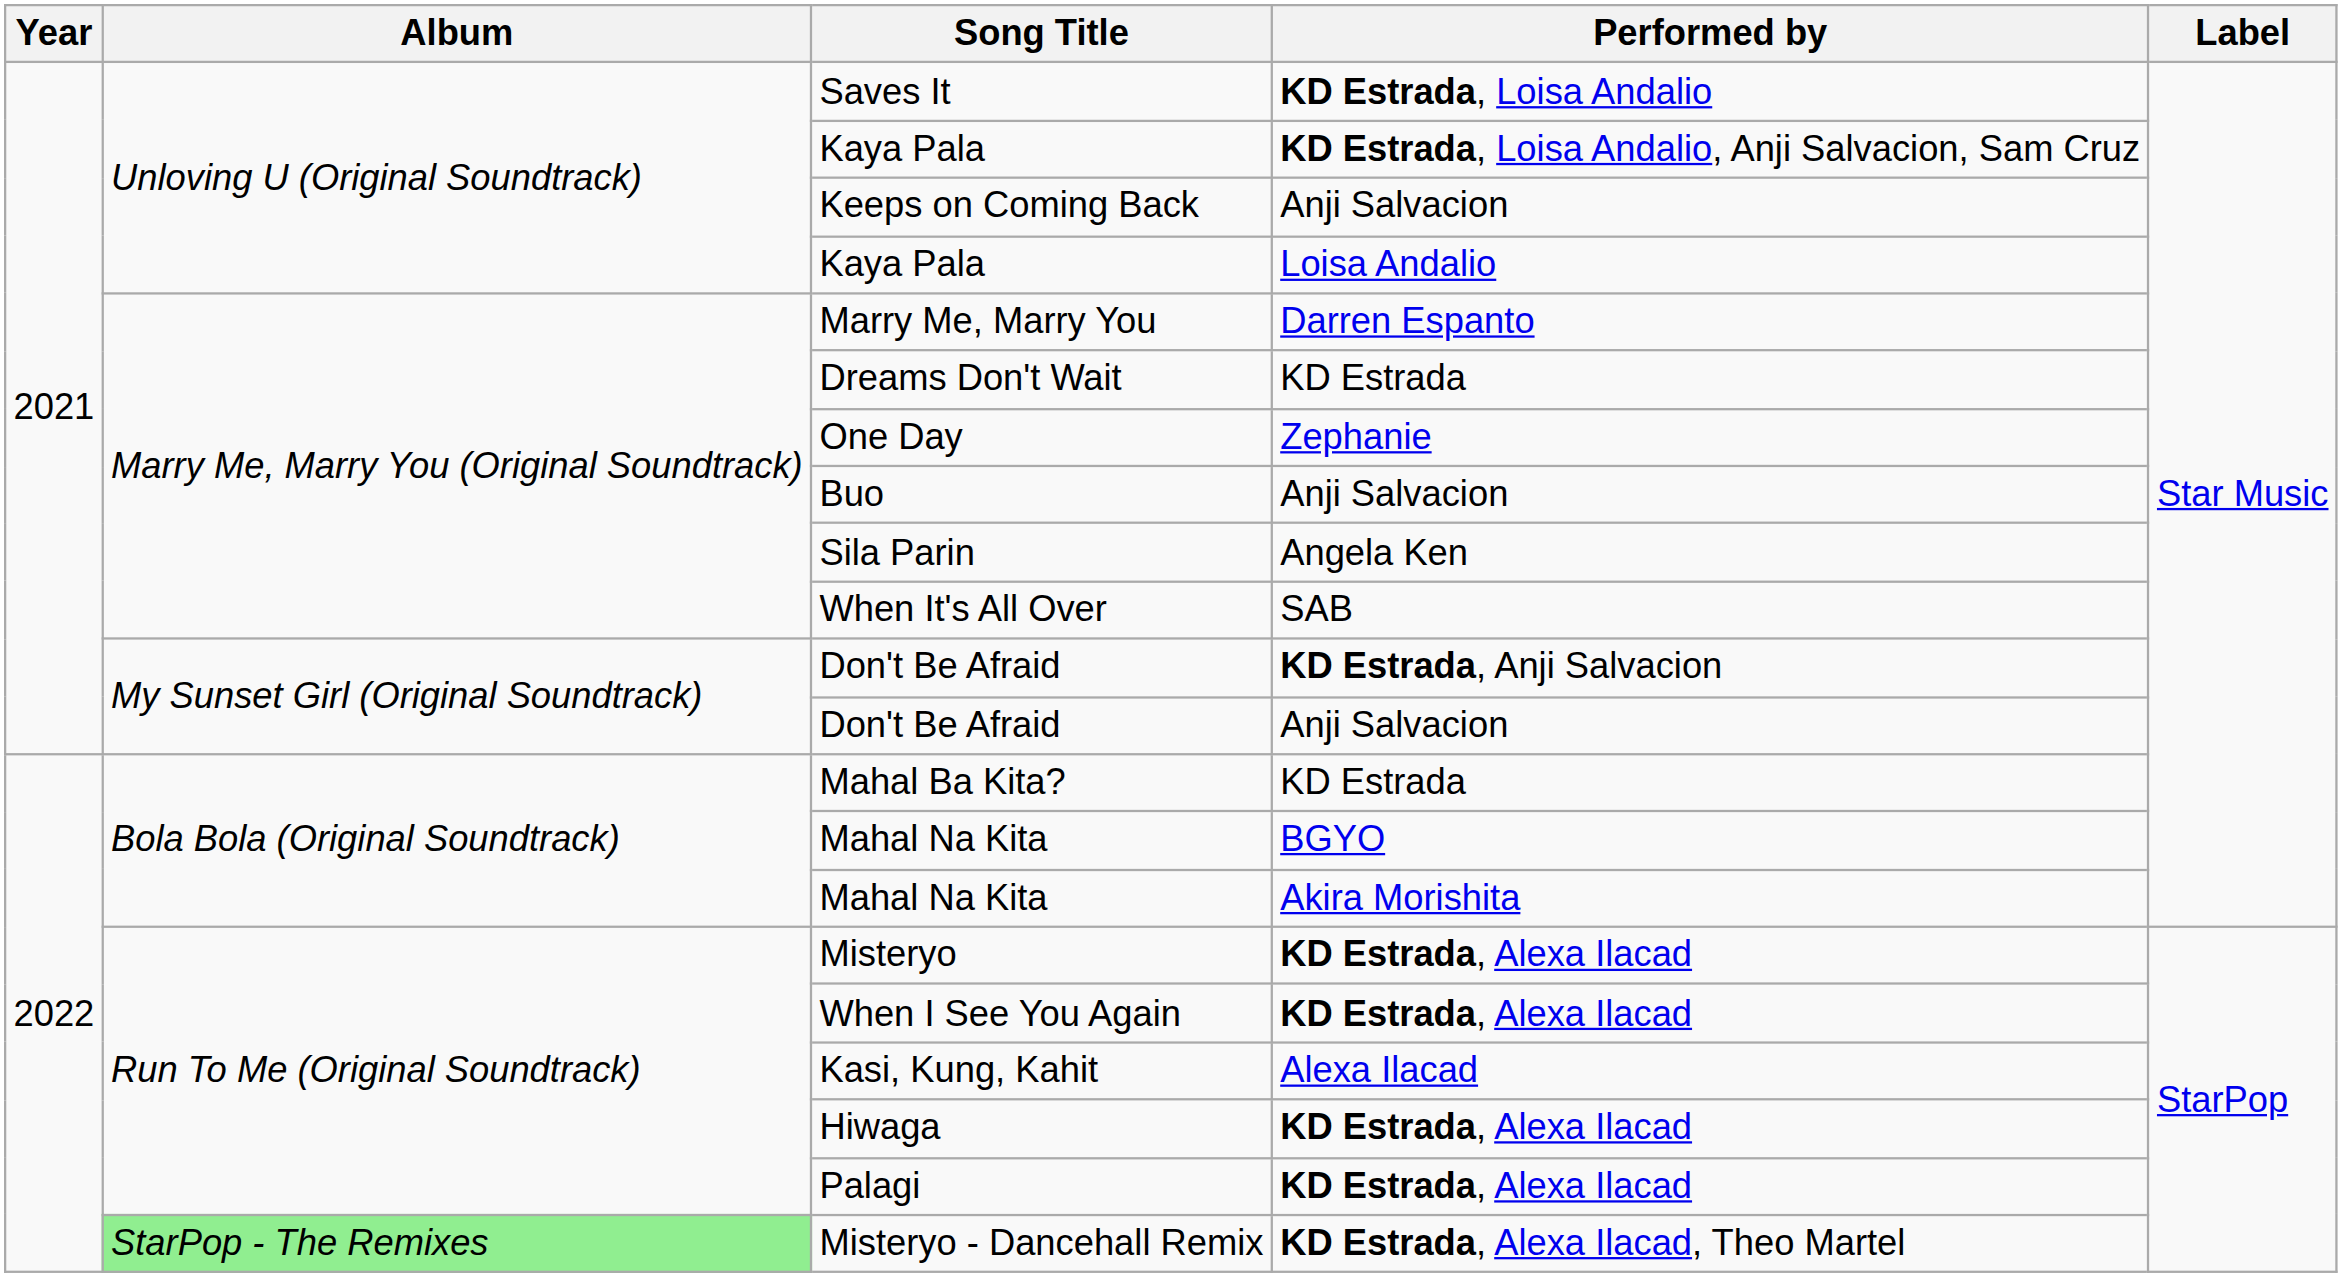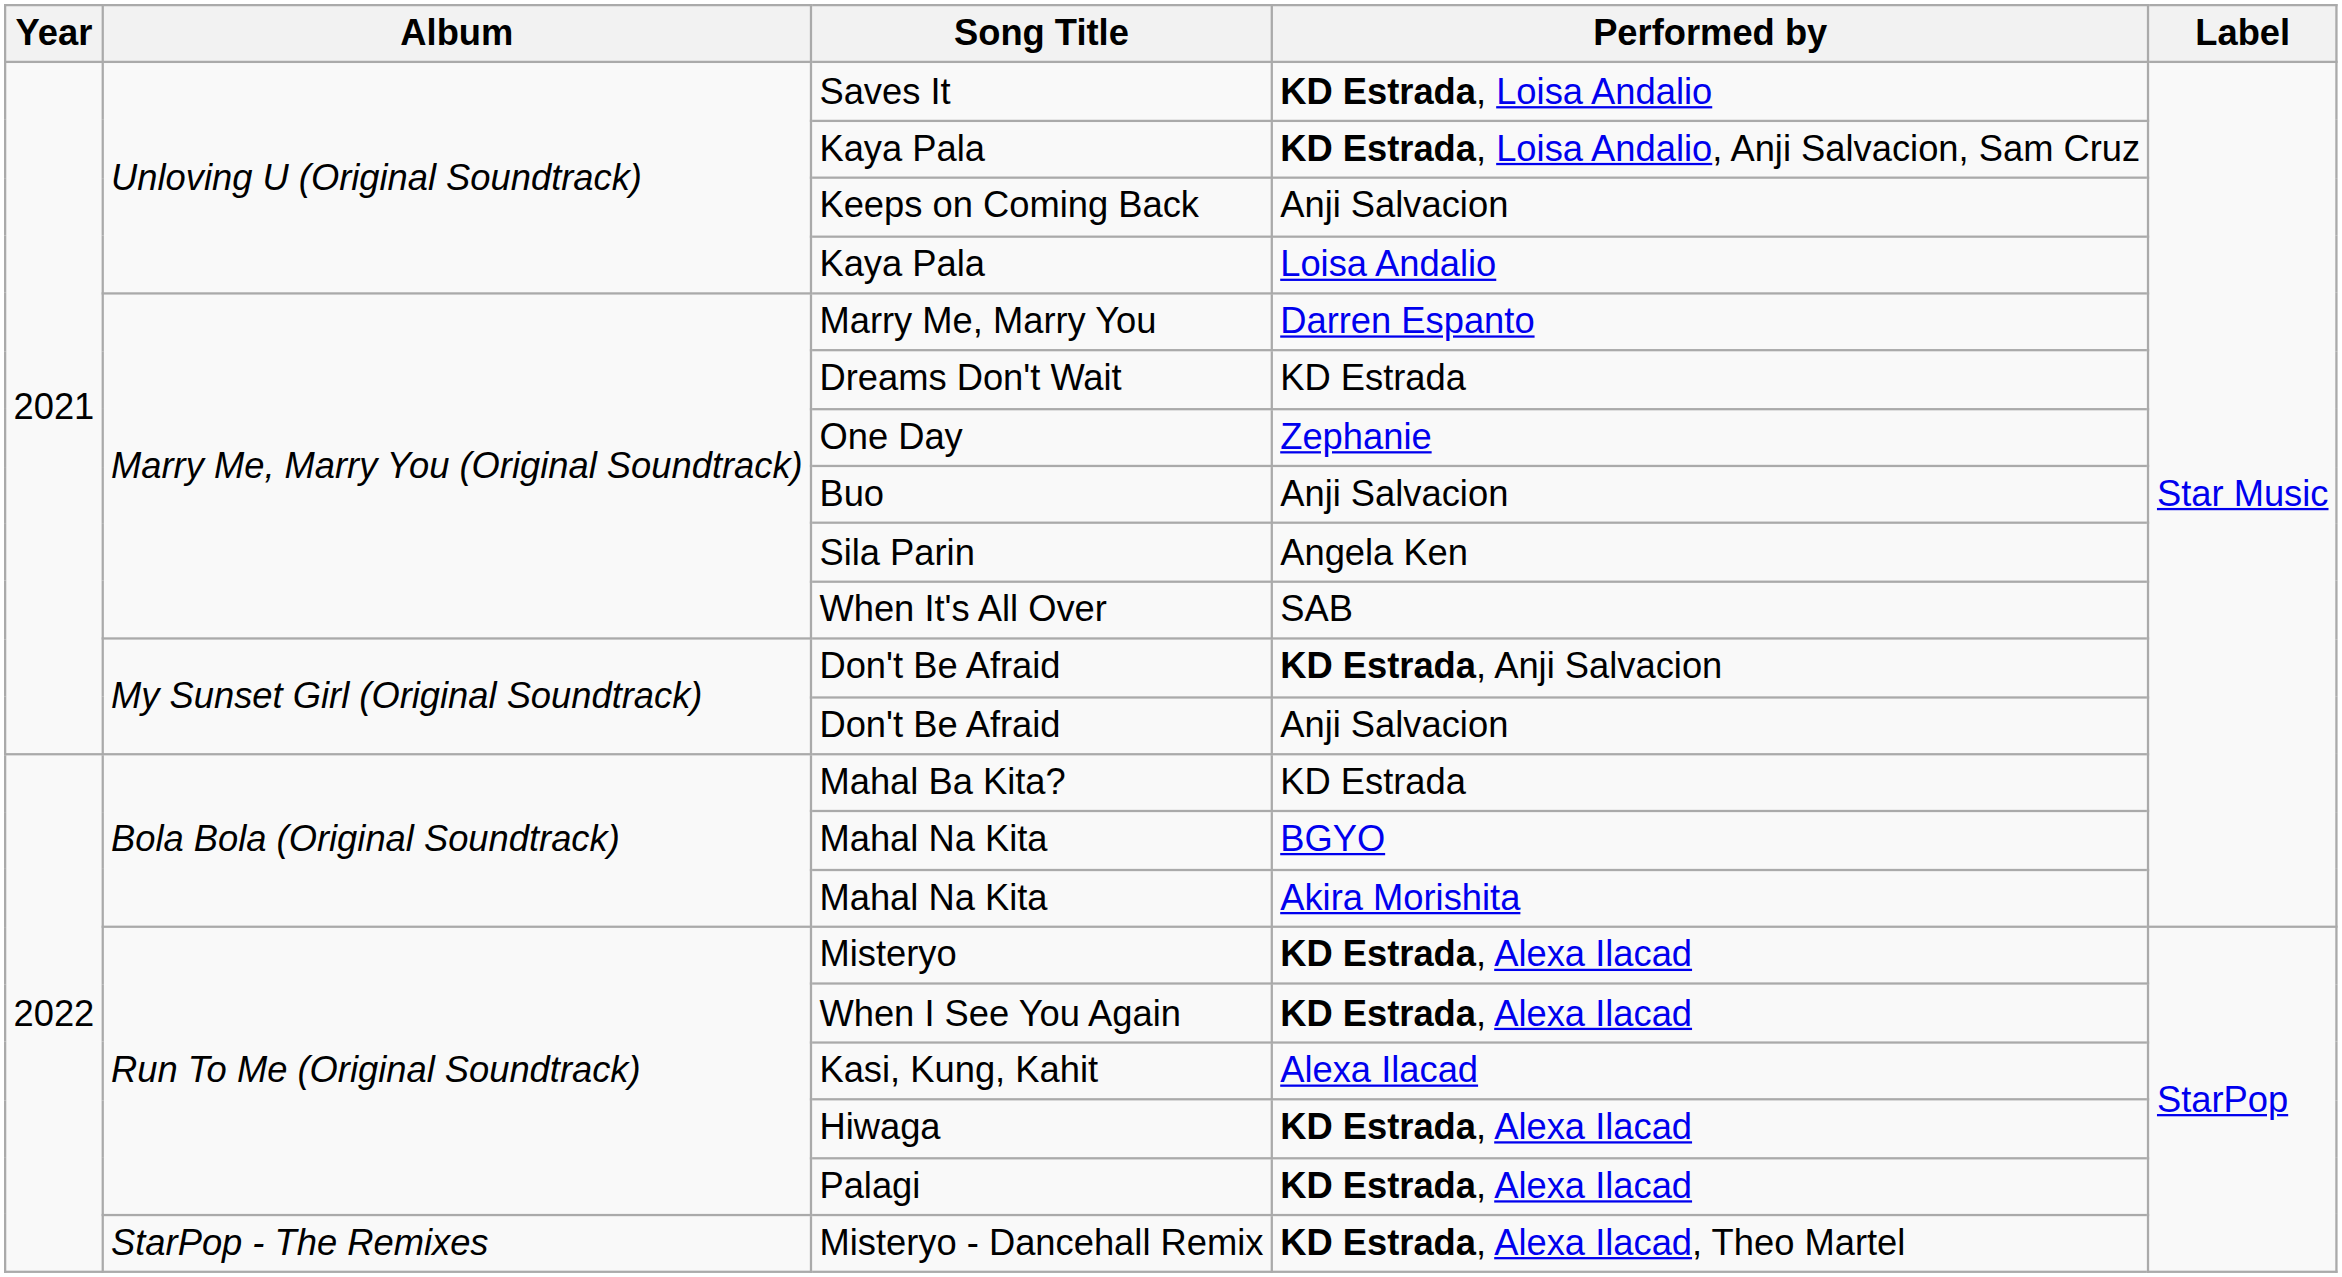(300, 1242) lightgreen background -> (300, 1242) no background
